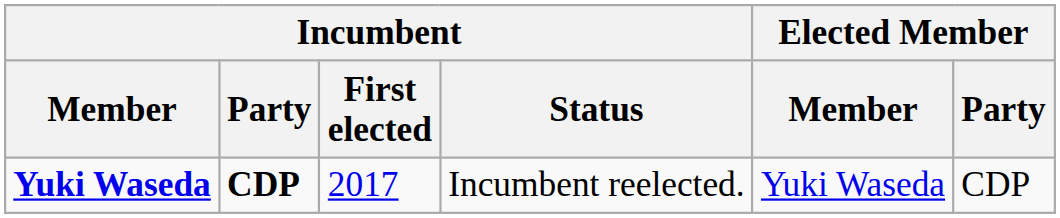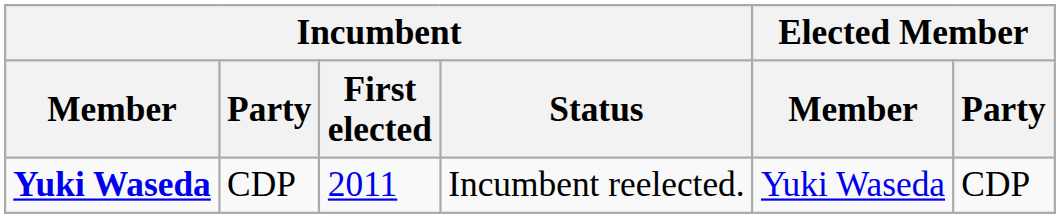(263, 184) bold -> (261, 184) normal
(363, 184) 2017 -> (363, 184) 2011
